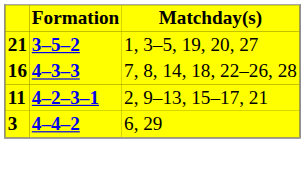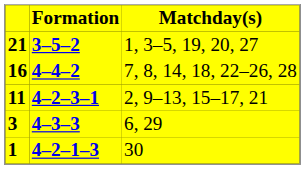(56, 71) 4–3–3 -> (56, 71) 4–4–2
(56, 123) 4–4–2 -> (56, 123) 4–3–3
+ row: (13, 150)
